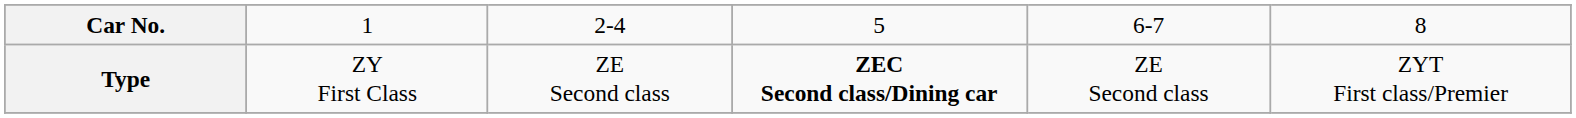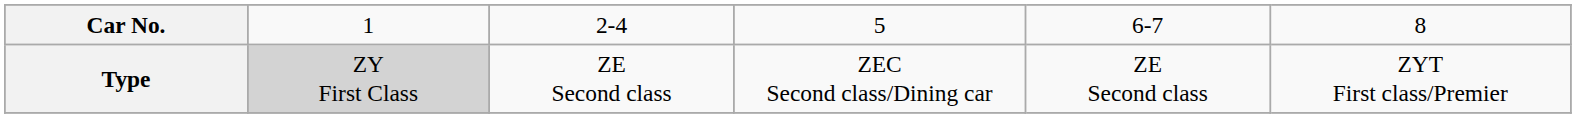(367, 78) no background -> (368, 78) lightgrey background
(879, 78) bold -> (880, 78) normal
